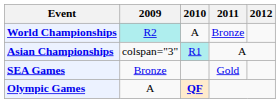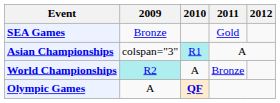rows swapped: (36, 70) <-> (62, 33)
